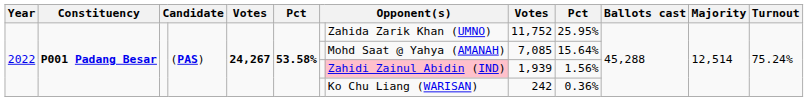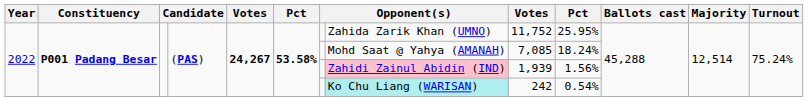(578, 50) 15.64% -> (578, 50) 18.24%
(403, 87) no background -> (403, 87) paleturquoise background
(582, 87) 0.36% -> (582, 87) 0.54%
